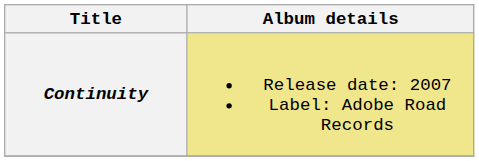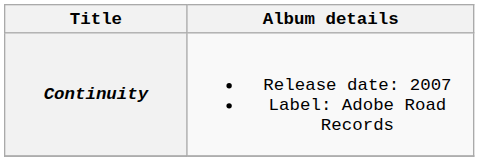(331, 105) khaki background -> (331, 105) no background
